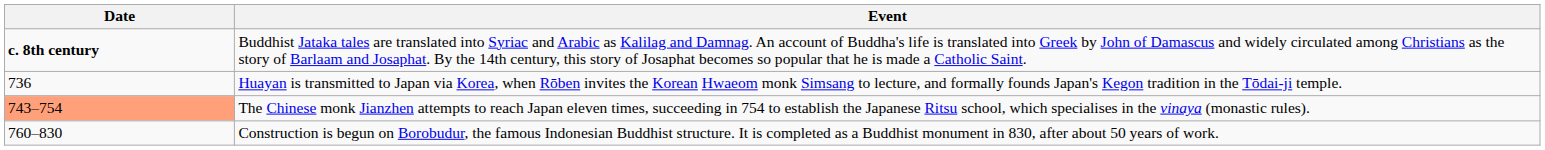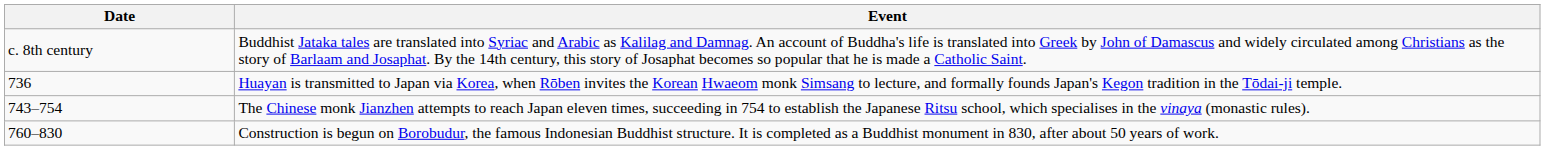(54, 50) bold -> (51, 50) normal
(35, 108) lightsalmon background -> (35, 108) no background
